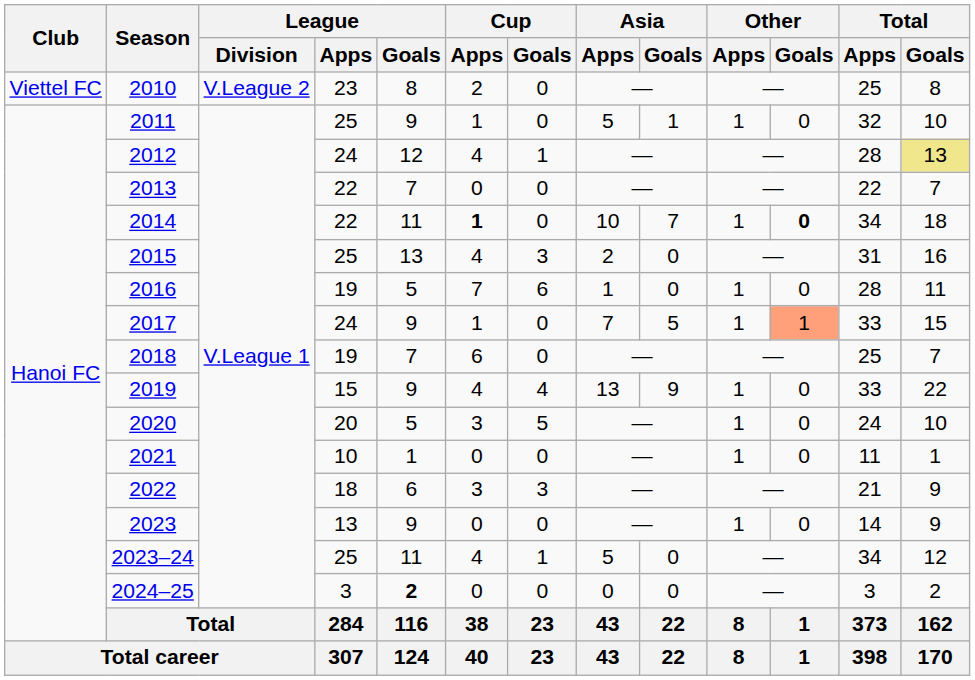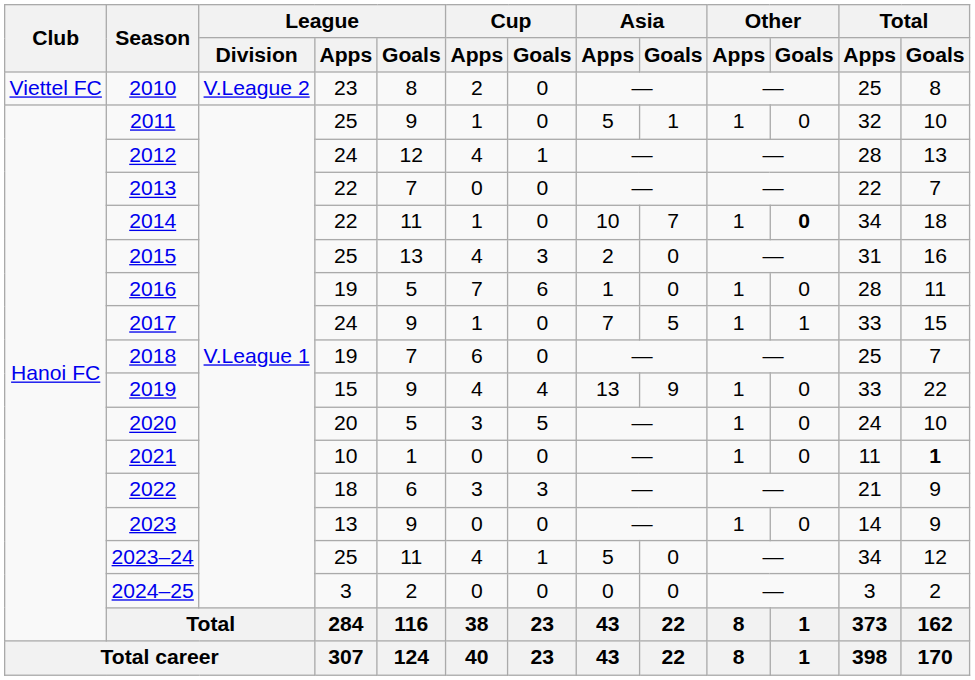(935, 155) khaki background -> (935, 155) no background
(477, 222) bold -> (477, 222) normal
(804, 322) lightsalmon background -> (804, 322) no background
(935, 456) normal -> (935, 456) bold
(411, 590) bold -> (411, 590) normal
